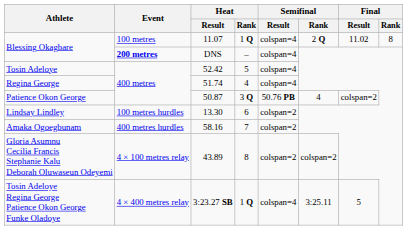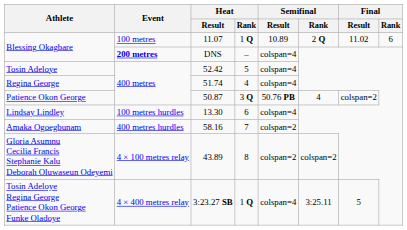(278, 40) colspan=4 -> (278, 40) 10.89
(391, 40) 8 -> (391, 40) 6
(278, 112) colspan=2 -> (278, 112) colspan=4
